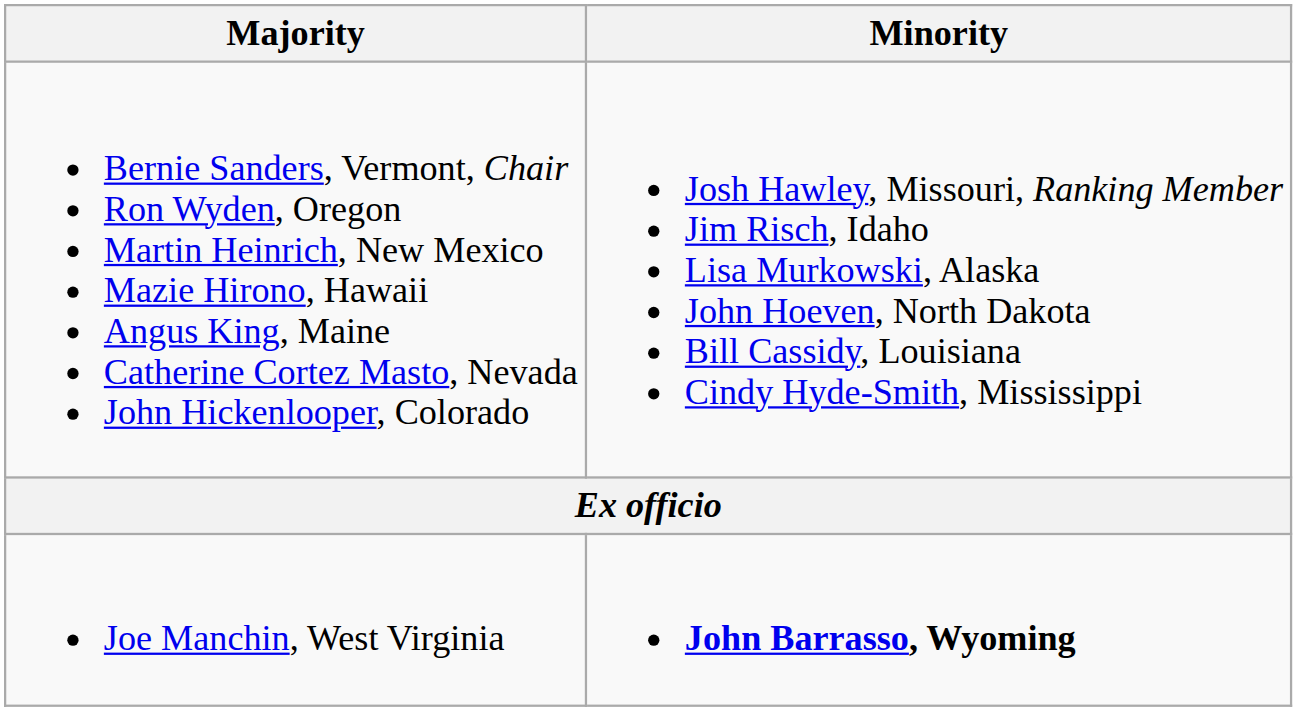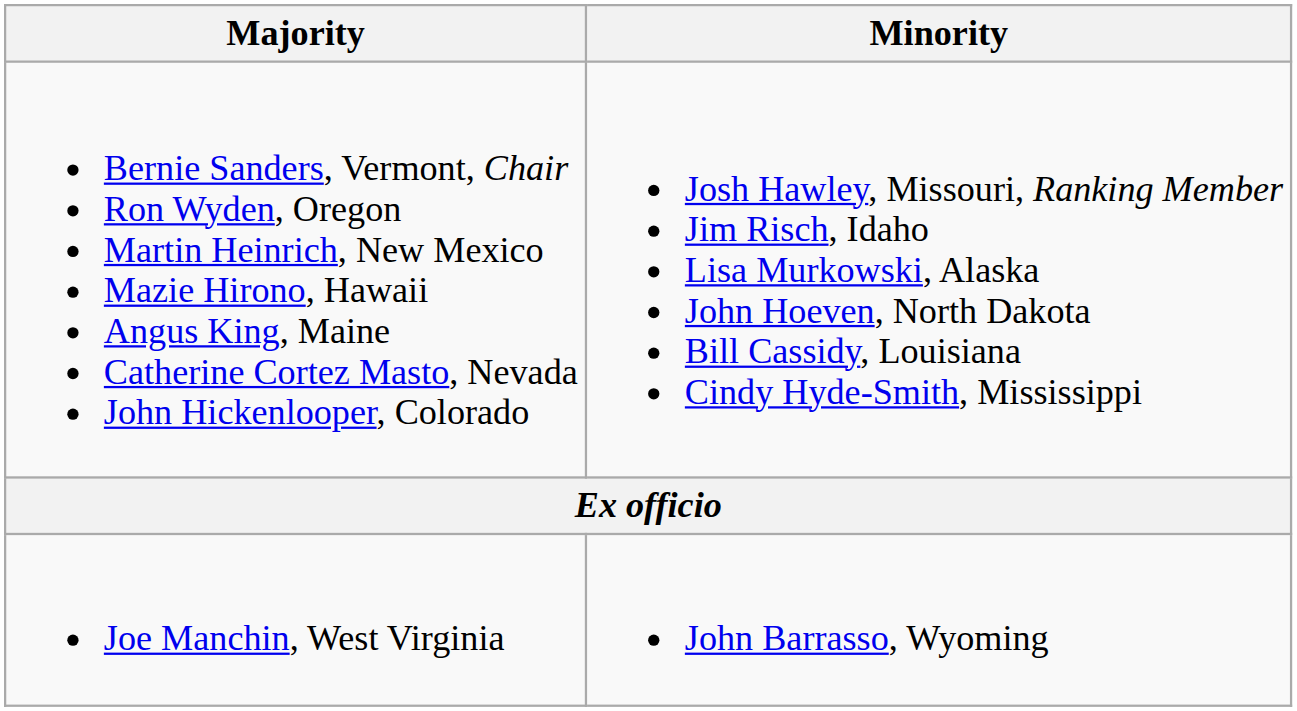(939, 640) bold -> (939, 640) normal
